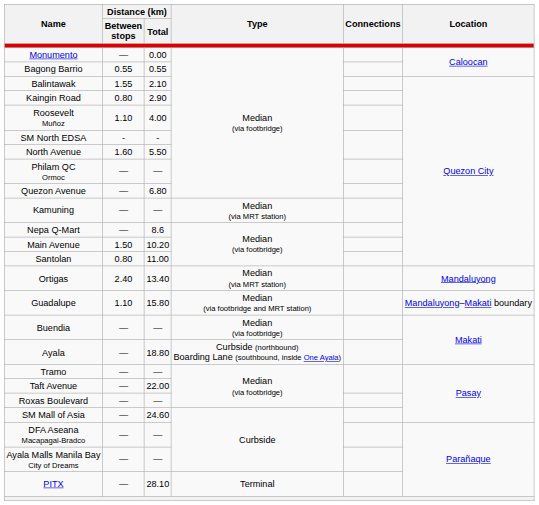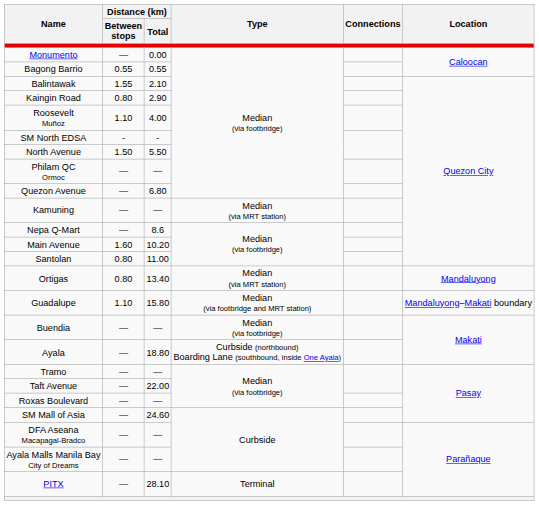(123, 152) 1.60 -> (123, 152) 1.50
(123, 244) 1.50 -> (123, 244) 1.60
(123, 278) 2.40 -> (123, 278) 0.80
